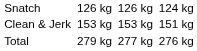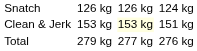(135, 24) no background -> (135, 24) lightyellow background
